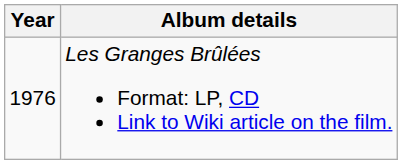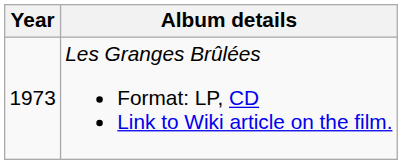(33, 98) 1976 -> (33, 98) 1973
